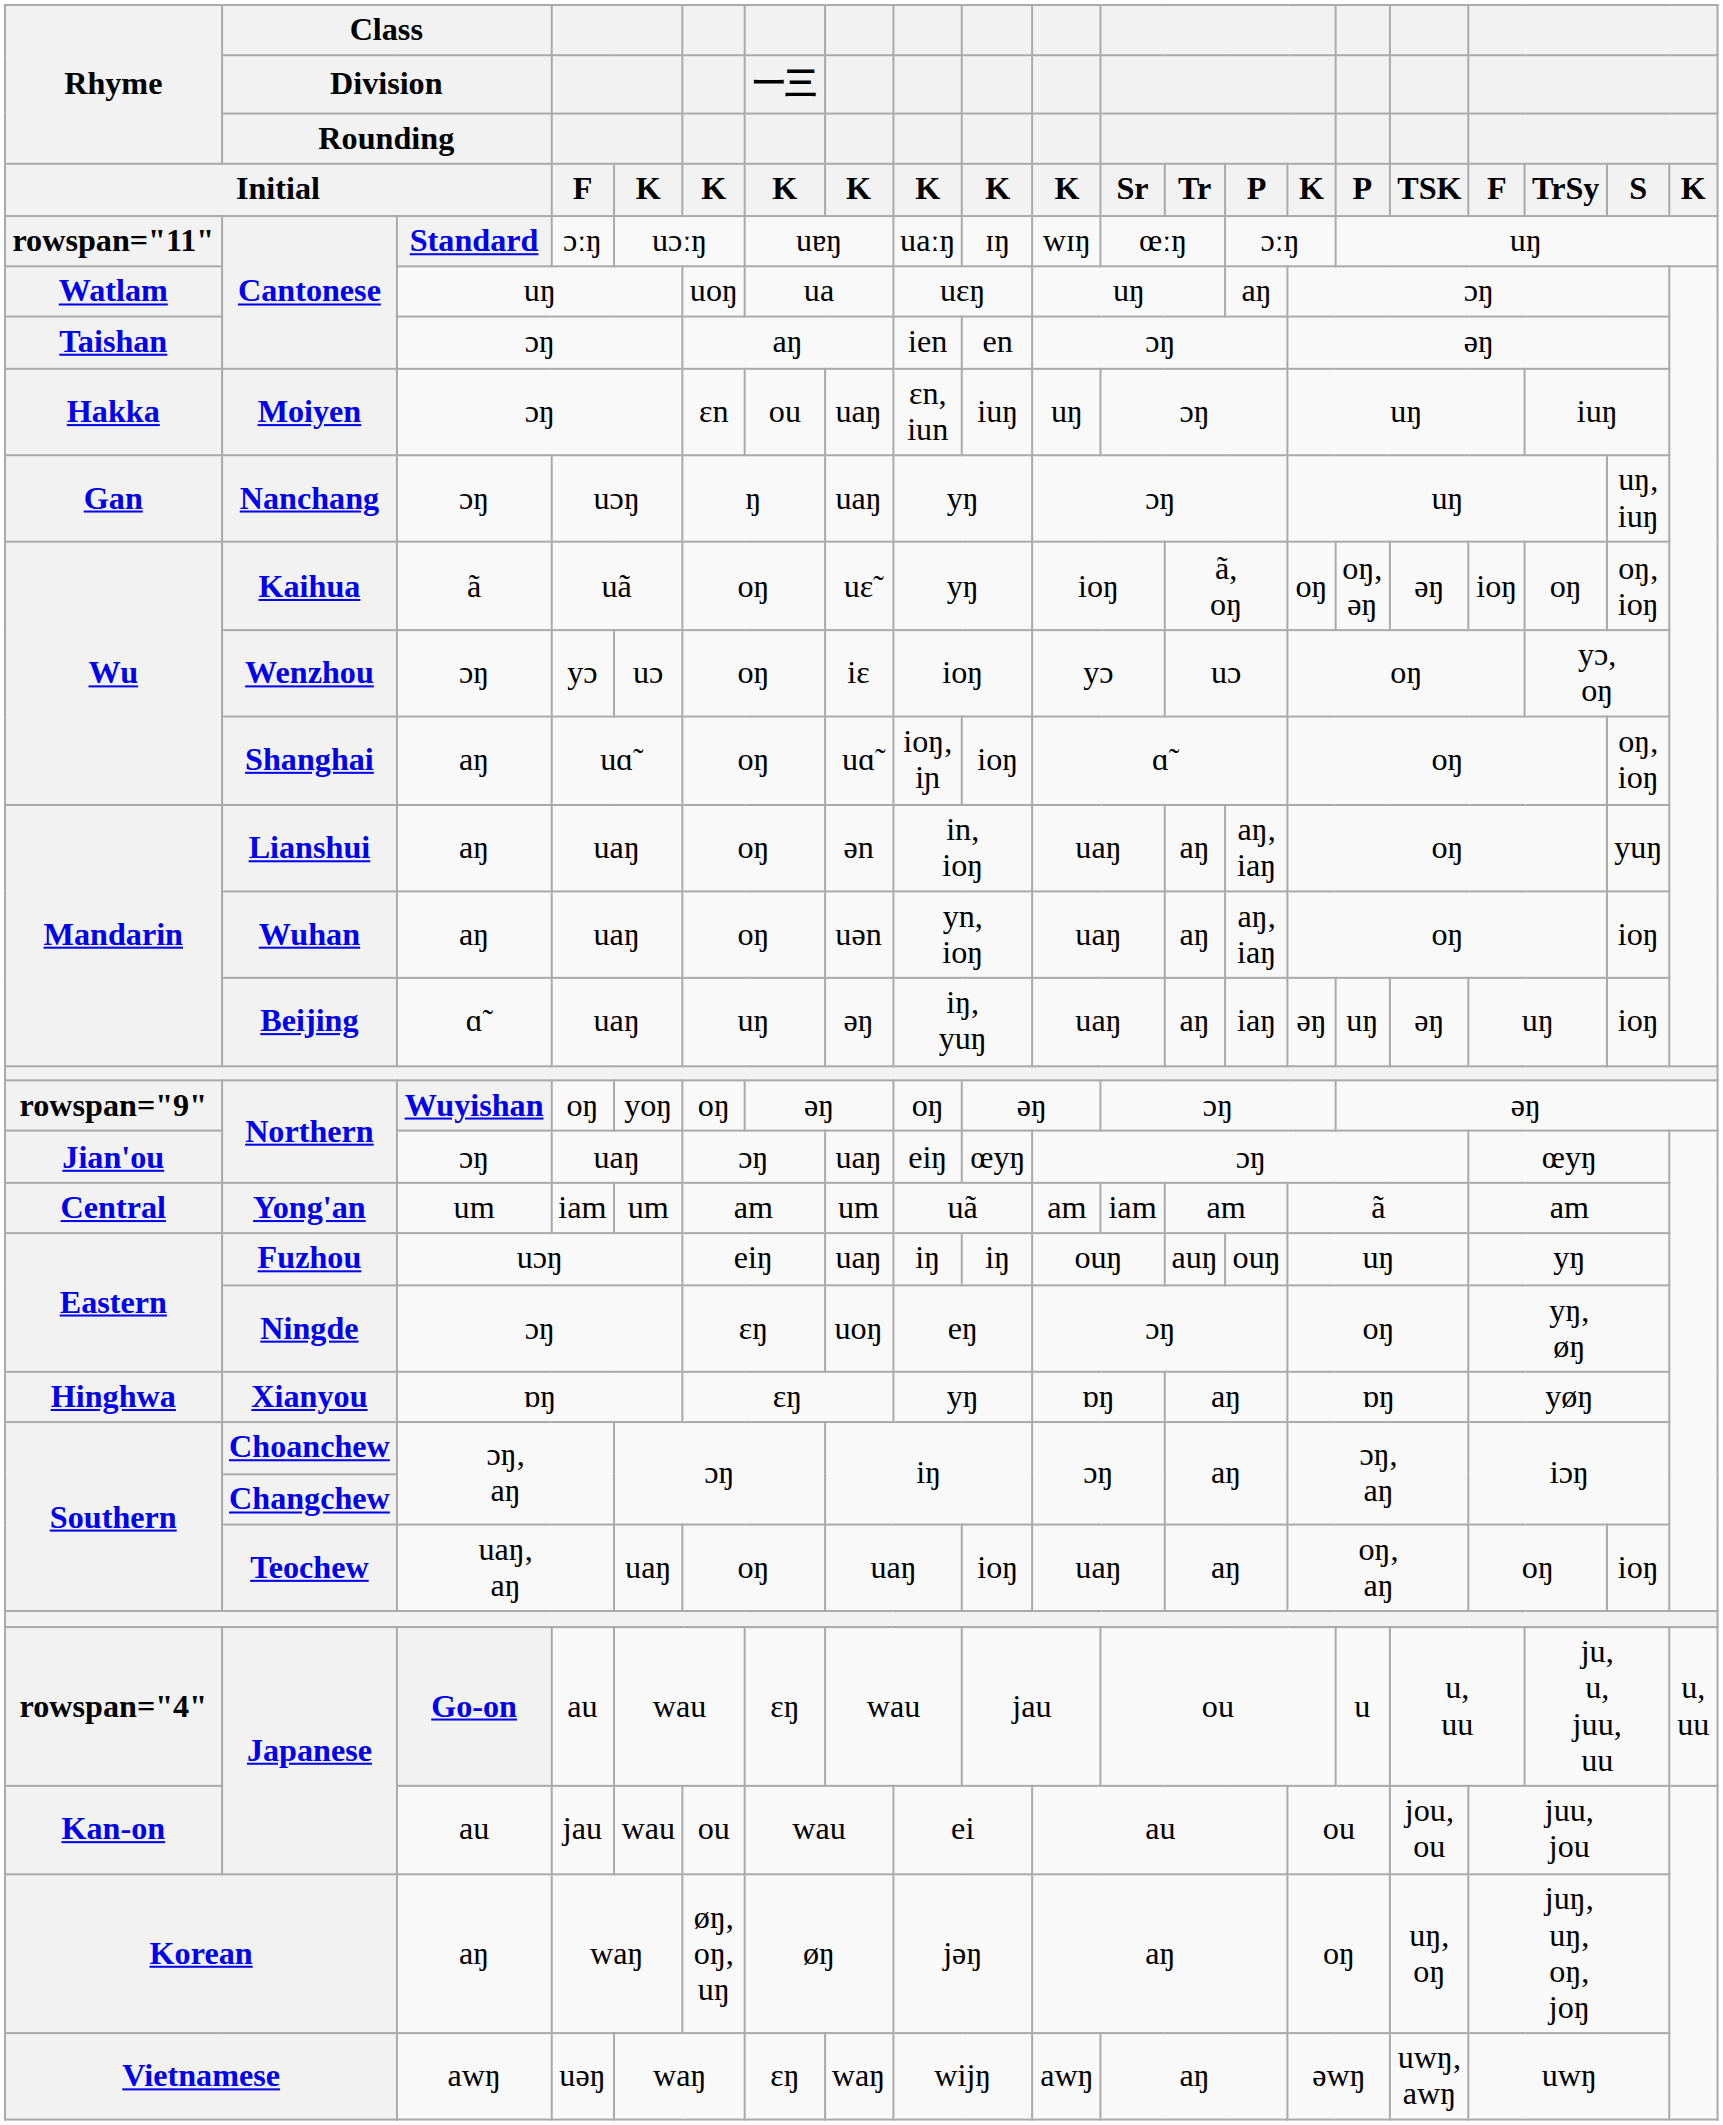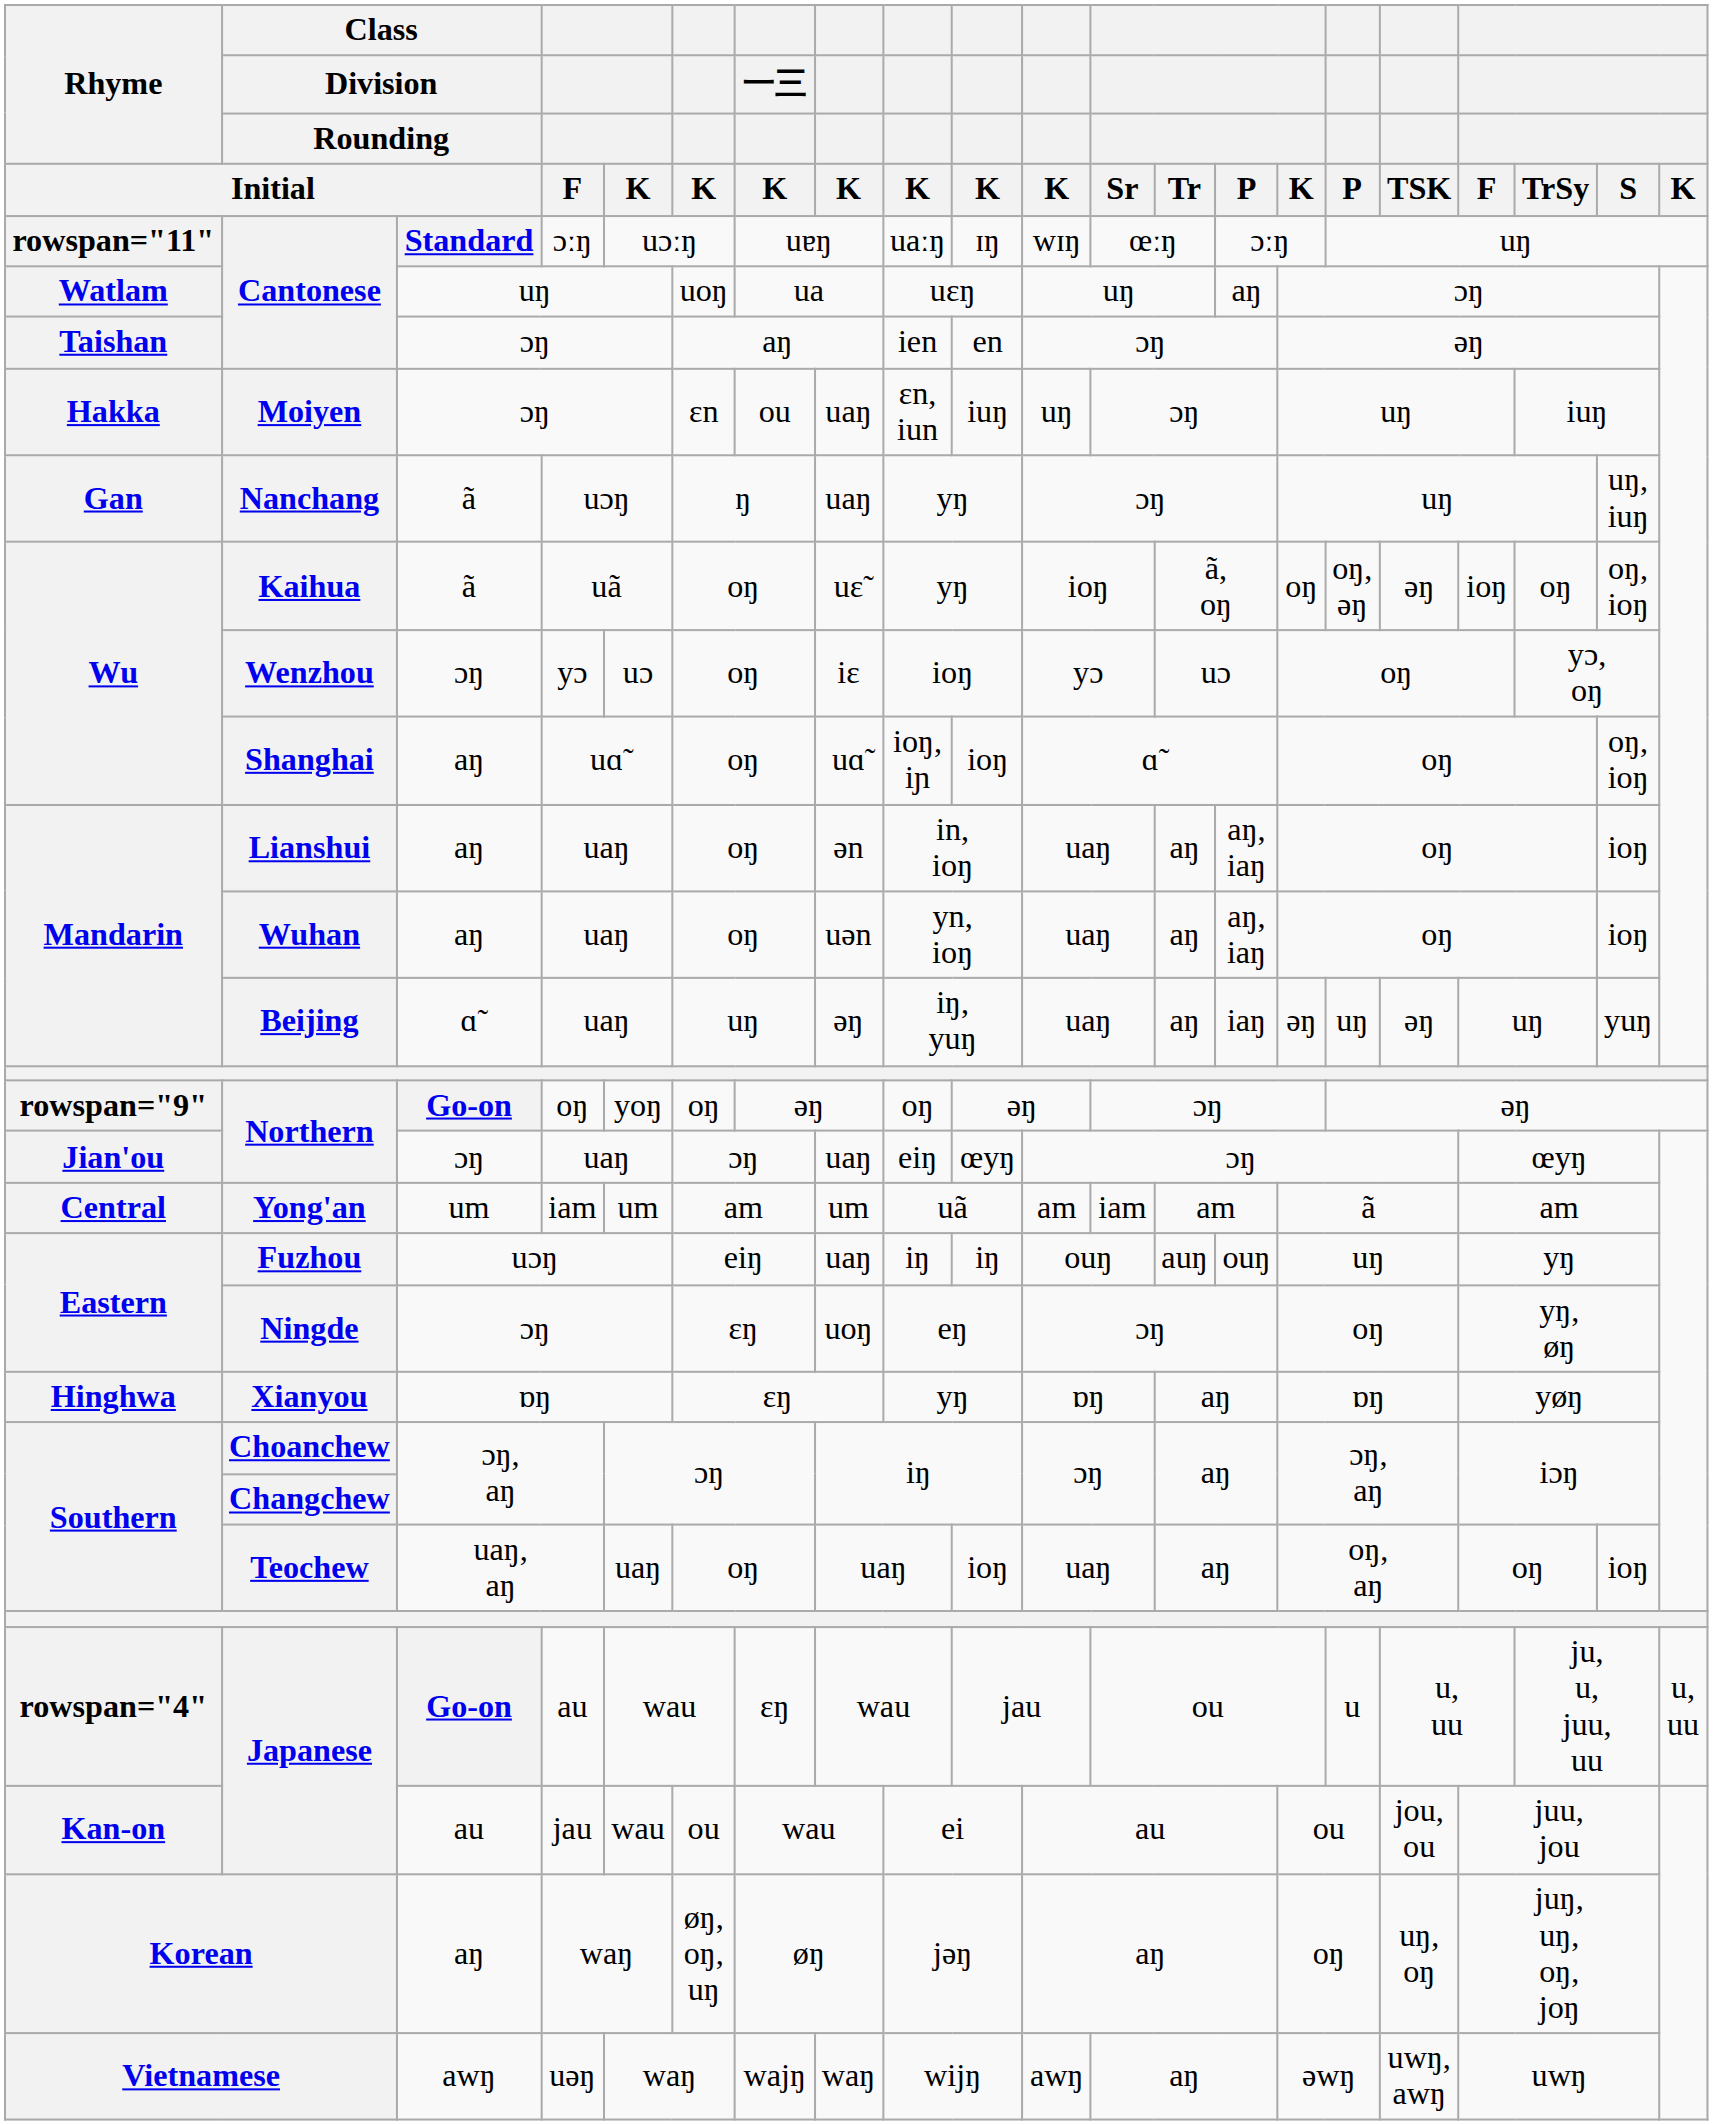(474, 498) ɔŋ -> (469, 498) ã
(1638, 847) yuŋ -> (1628, 847) ioŋ
(1638, 1021) ioŋ -> (1628, 1021) yuŋ
(474, 1105) Wuyishan -> (469, 1105) Go-on
(785, 2075) ɛŋ -> (775, 2075) wajŋ
